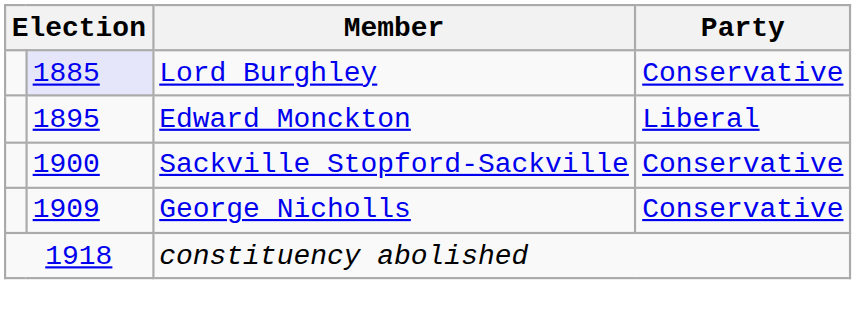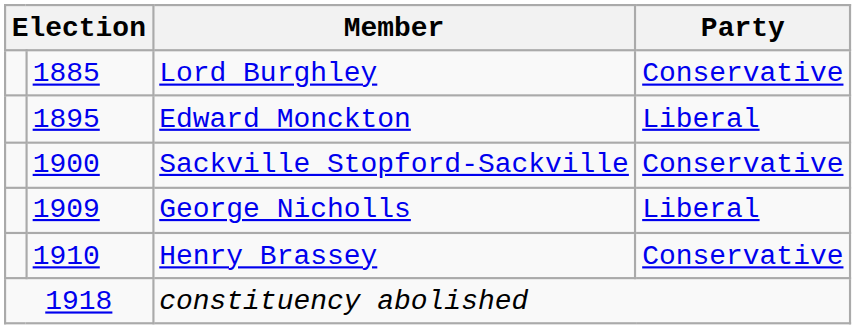(66, 73) lavender background -> (66, 73) no background
(743, 210) Conservative -> (701, 210) Liberal
+ row: (268, 256)
